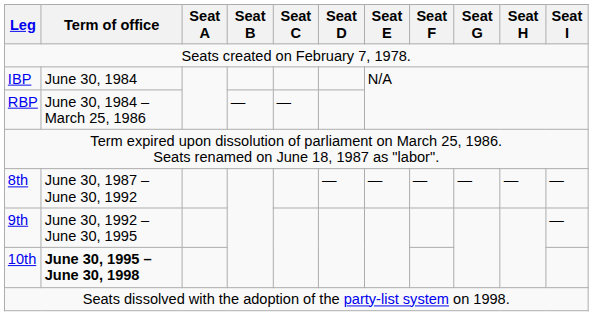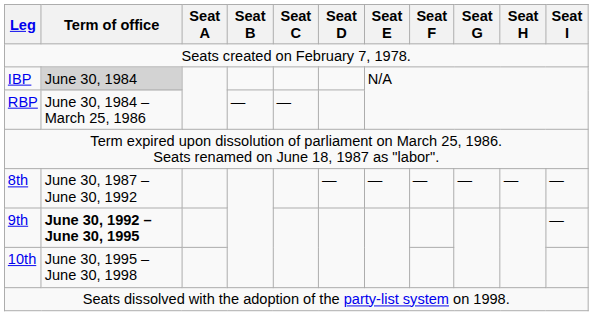(91, 79) no background -> (91, 79) lightgrey background
(97, 228) normal -> (98, 228) bold
(98, 268) bold -> (97, 268) normal
